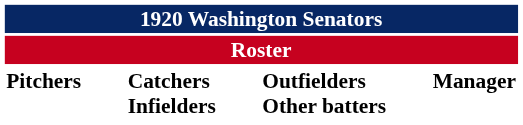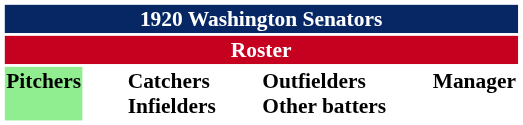(44, 80) no background -> (44, 80) lightgreen background
